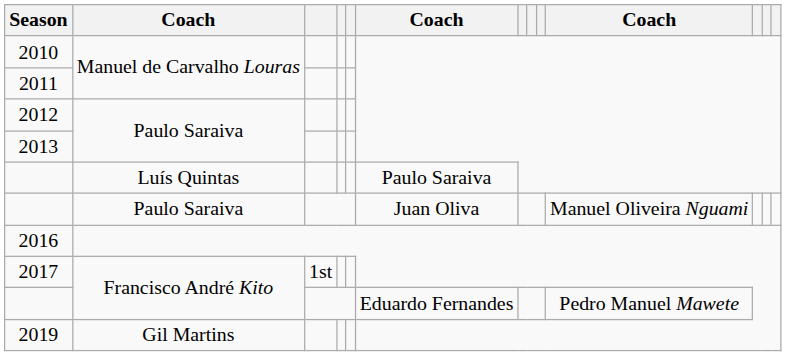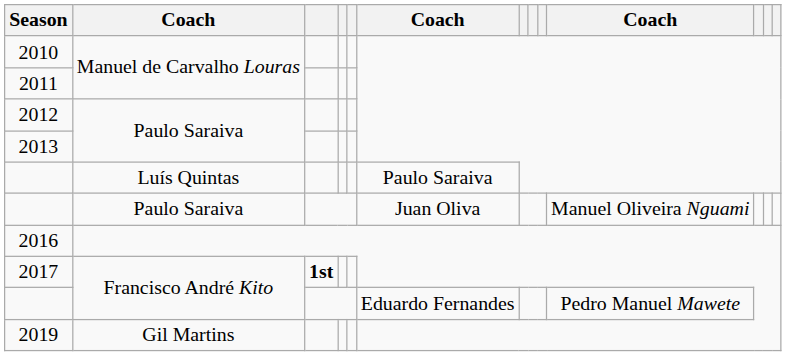(321, 271) normal -> (321, 271) bold
